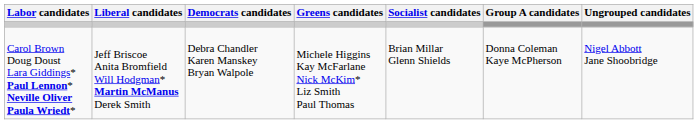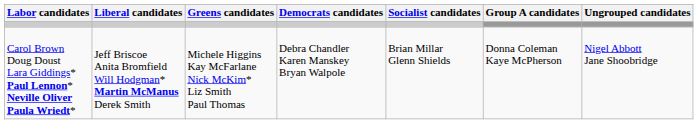columns swapped: (340, 13) <-> (239, 13)
